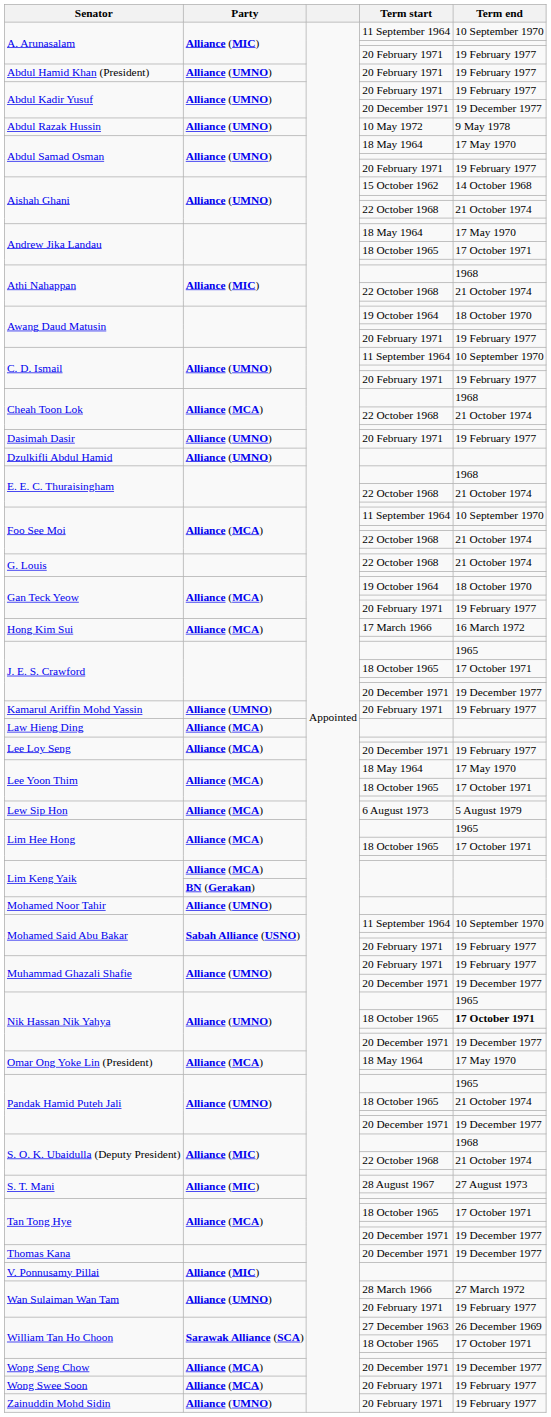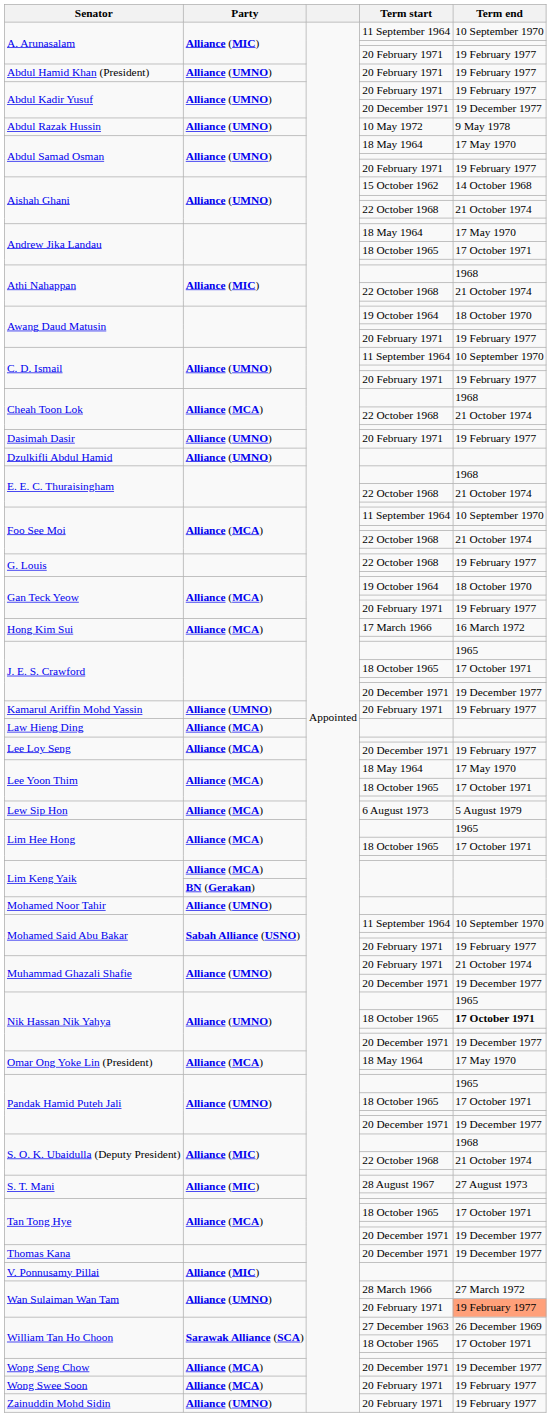(494, 562) 21 October 1974 -> (496, 562) 19 February 1977
(496, 964) 19 February 1977 -> (494, 964) 21 October 1974
(494, 1101) 21 October 1974 -> (494, 1101) 17 October 1971
(496, 1307) no background -> (496, 1307) lightsalmon background
